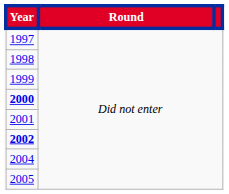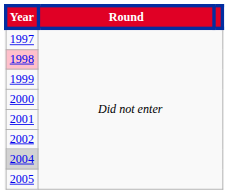(22, 59) no background -> (22, 59) pink background
(22, 99) bold -> (22, 99) normal
(22, 139) bold -> (22, 139) normal
(22, 159) no background -> (22, 159) lightgrey background
